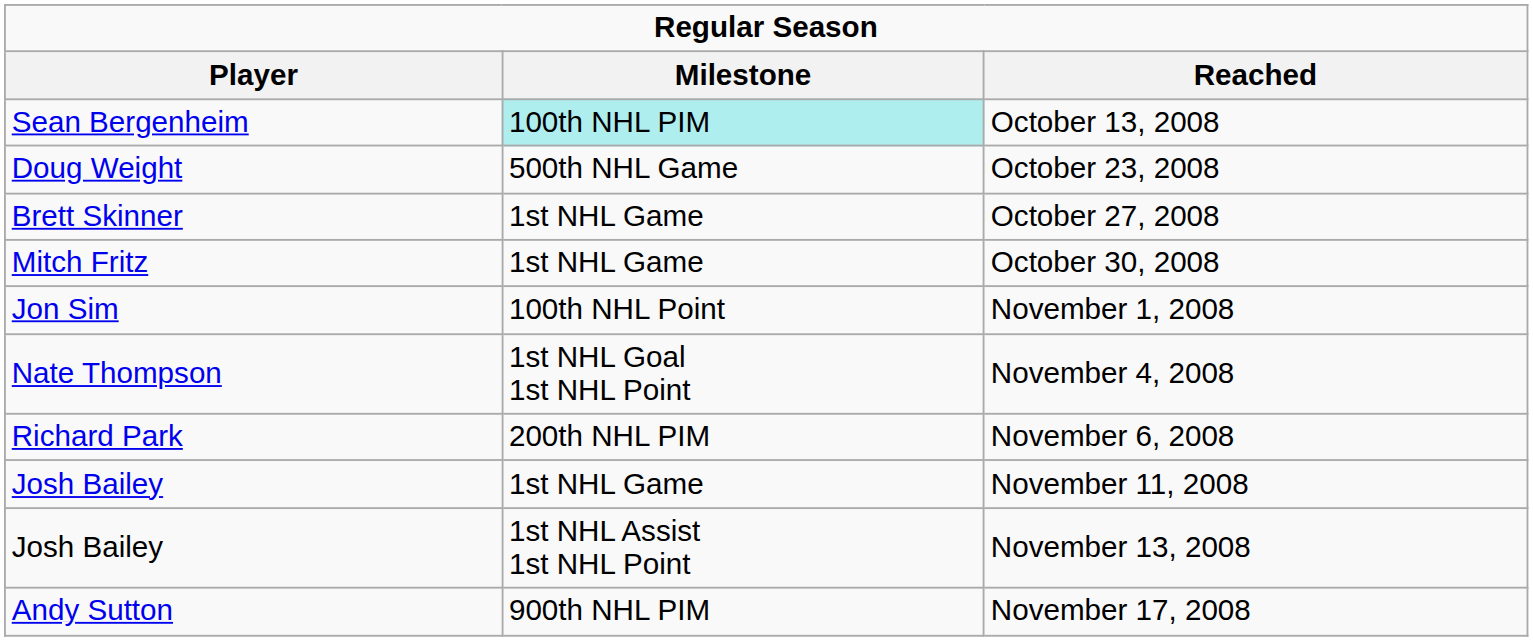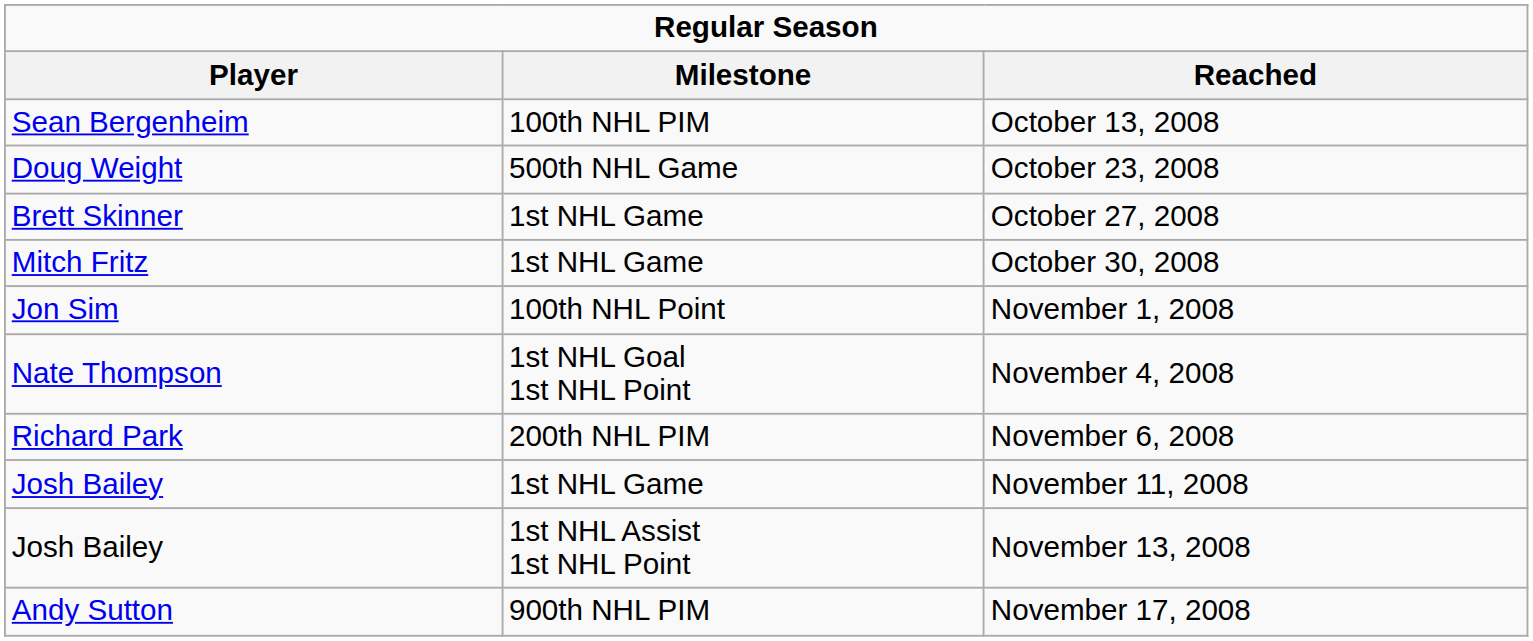(610, 121) paleturquoise background -> (610, 121) no background
